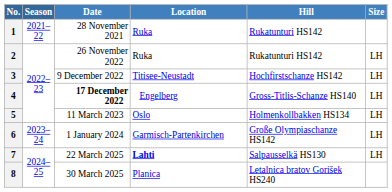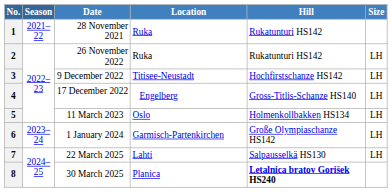(102, 95) bold -> (93, 95) normal
(143, 155) bold -> (142, 155) normal
(296, 174) normal -> (299, 174) bold
